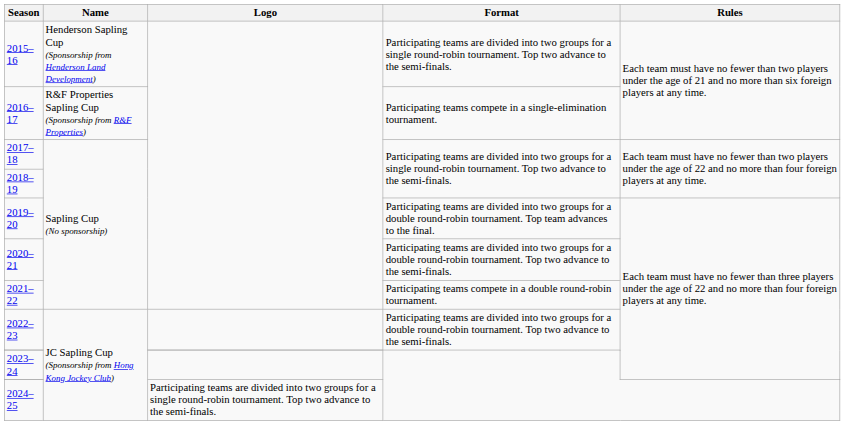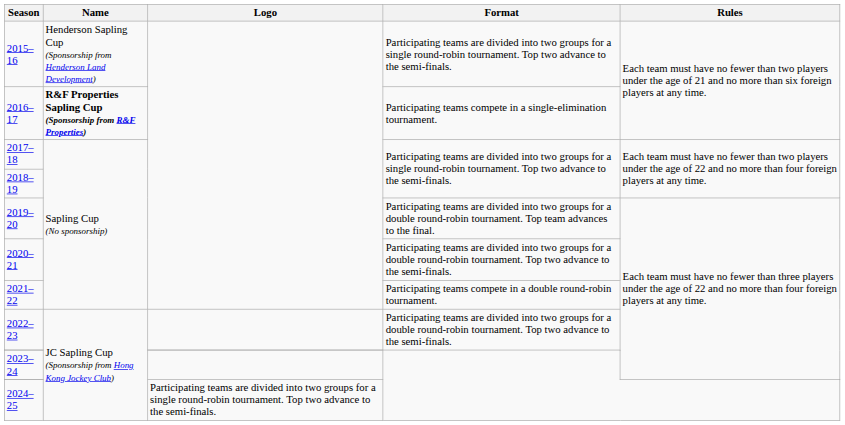(89, 113) normal -> (90, 113) bold
